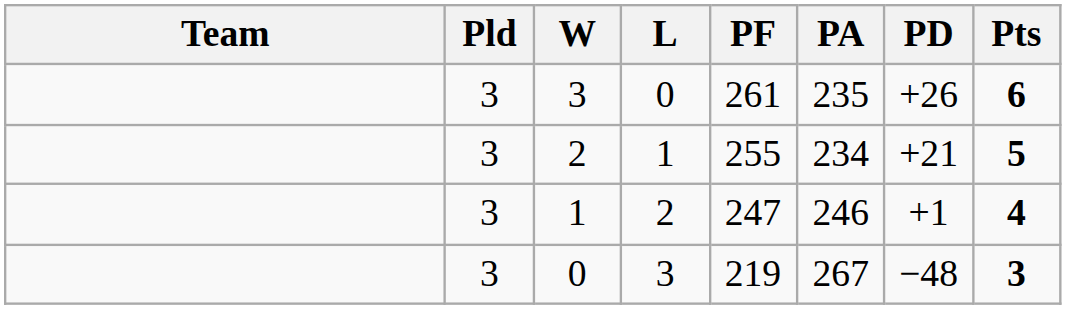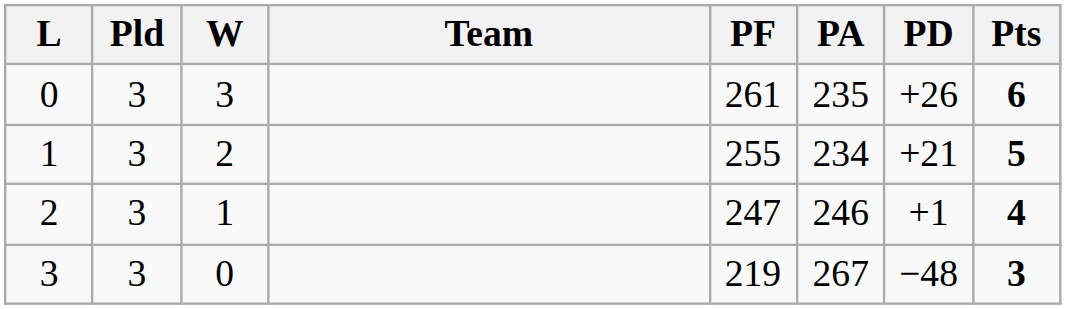columns swapped: (225, 34) <-> (665, 34)
